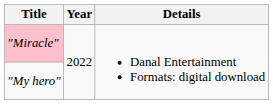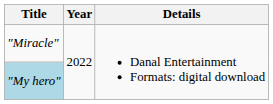(33, 43) pink background -> (33, 43) no background
(34, 80) no background -> (34, 80) lightblue background
